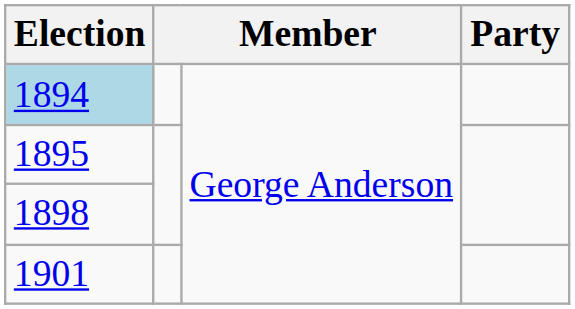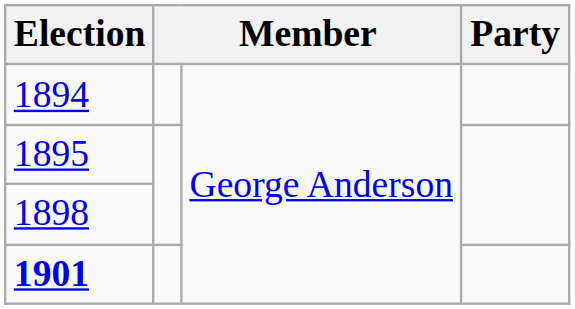(51, 93) lightblue background -> (51, 93) no background
(51, 272) normal -> (51, 272) bold
